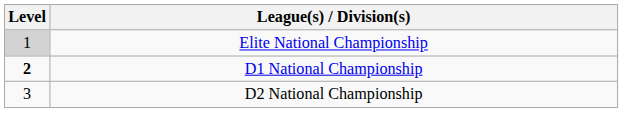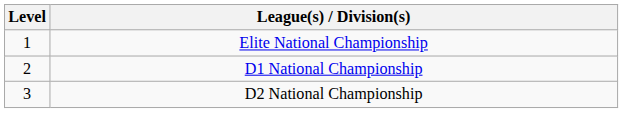(27, 42) lightgrey background -> (27, 42) no background
(27, 68) bold -> (27, 68) normal
